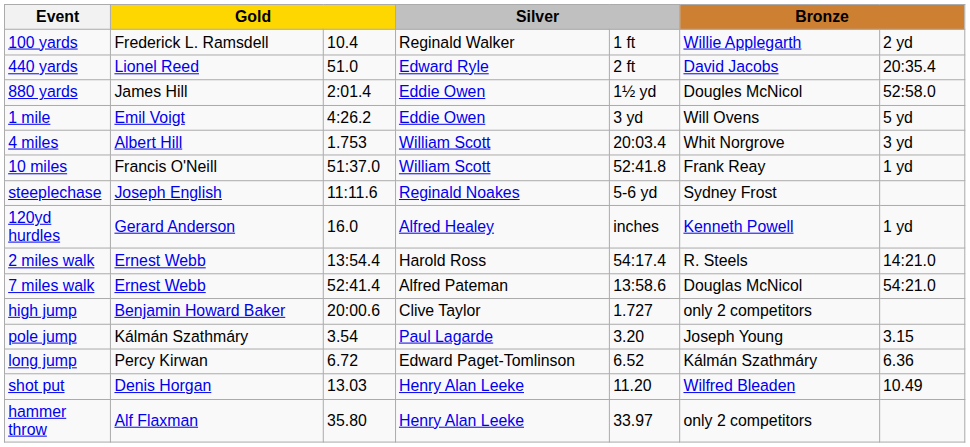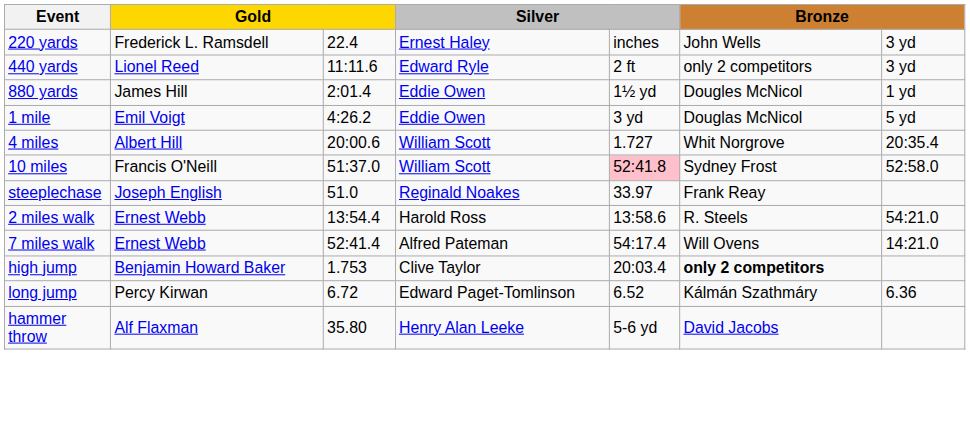- row: (43, 42)
+ row: (43, 42)
(343, 67) 51.0 -> (352, 67) 11:11.6
(731, 67) David Jacobs -> (748, 67) only 2 competitors
(909, 67) 20:35.4 -> (901, 67) 3 yd
(909, 92) 52:58.0 -> (901, 92) 1 yd
(721, 117) Will Ovens -> (743, 117) Douglas McNicol
(347, 142) 1.753 -> (354, 142) 20:00.6
(640, 142) 20:03.4 -> (633, 142) 1.727
(898, 142) 3 yd -> (912, 142) 20:35.4
(640, 167) no background -> (640, 167) pink background
(724, 167) Frank Reay -> (730, 167) Sydney Frost
(898, 167) 1 yd -> (912, 167) 52:58.0
(352, 192) 11:11.6 -> (343, 192) 51.0
(635, 192) 5-6 yd -> (633, 192) 33.97
(730, 192) Sydney Frost -> (724, 192) Frank Reay
- row: (34, 226)
(640, 260) 54:17.4 -> (640, 218) 13:58.6
(909, 260) 14:21.0 -> (912, 218) 54:21.0
(640, 286) 13:58.6 -> (640, 243) 54:17.4
(743, 286) Douglas McNicol -> (721, 243) Will Ovens
(909, 286) 54:21.0 -> (912, 243) 14:21.0
(354, 311) 20:00.6 -> (347, 268) 1.753
(633, 311) 1.727 -> (640, 268) 20:03.4
(748, 311) normal -> (754, 268) bold
- row: (42, 336)
- row: (36, 386)
(633, 420) 33.97 -> (635, 327) 5-6 yd
(748, 420) only 2 competitors -> (731, 327) David Jacobs
